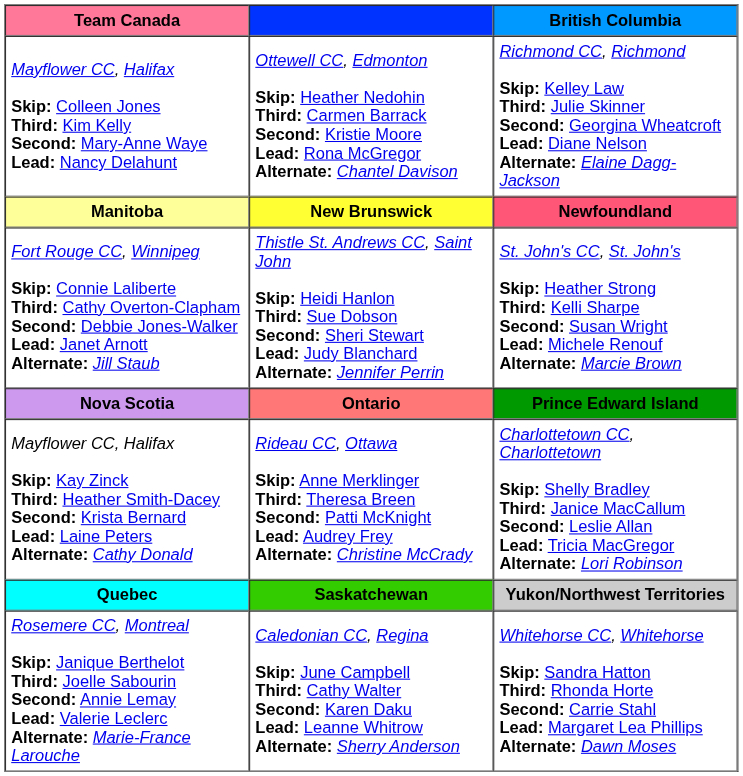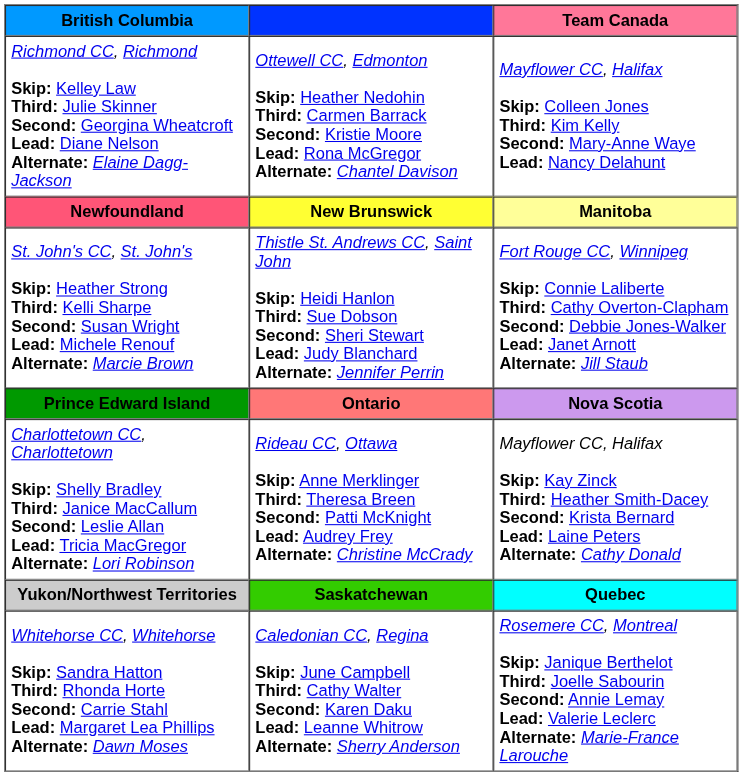columns swapped: (127, 20) <-> (615, 20)
